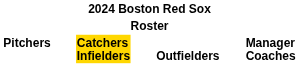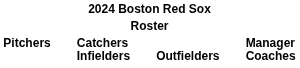(103, 49) gold background -> (103, 49) no background
